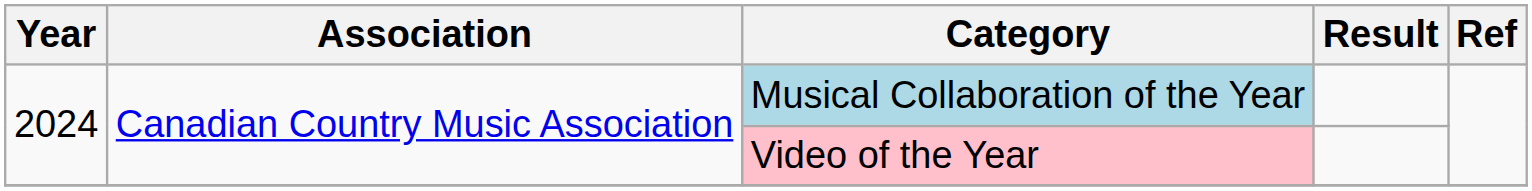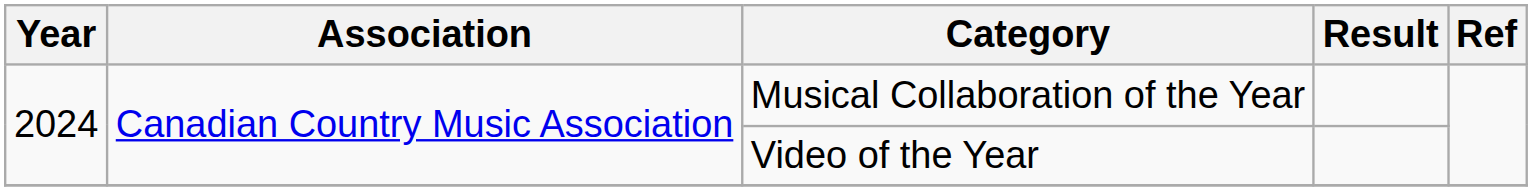(1028, 94) lightblue background -> (1028, 94) no background
(895, 154) pink background -> (895, 154) no background
